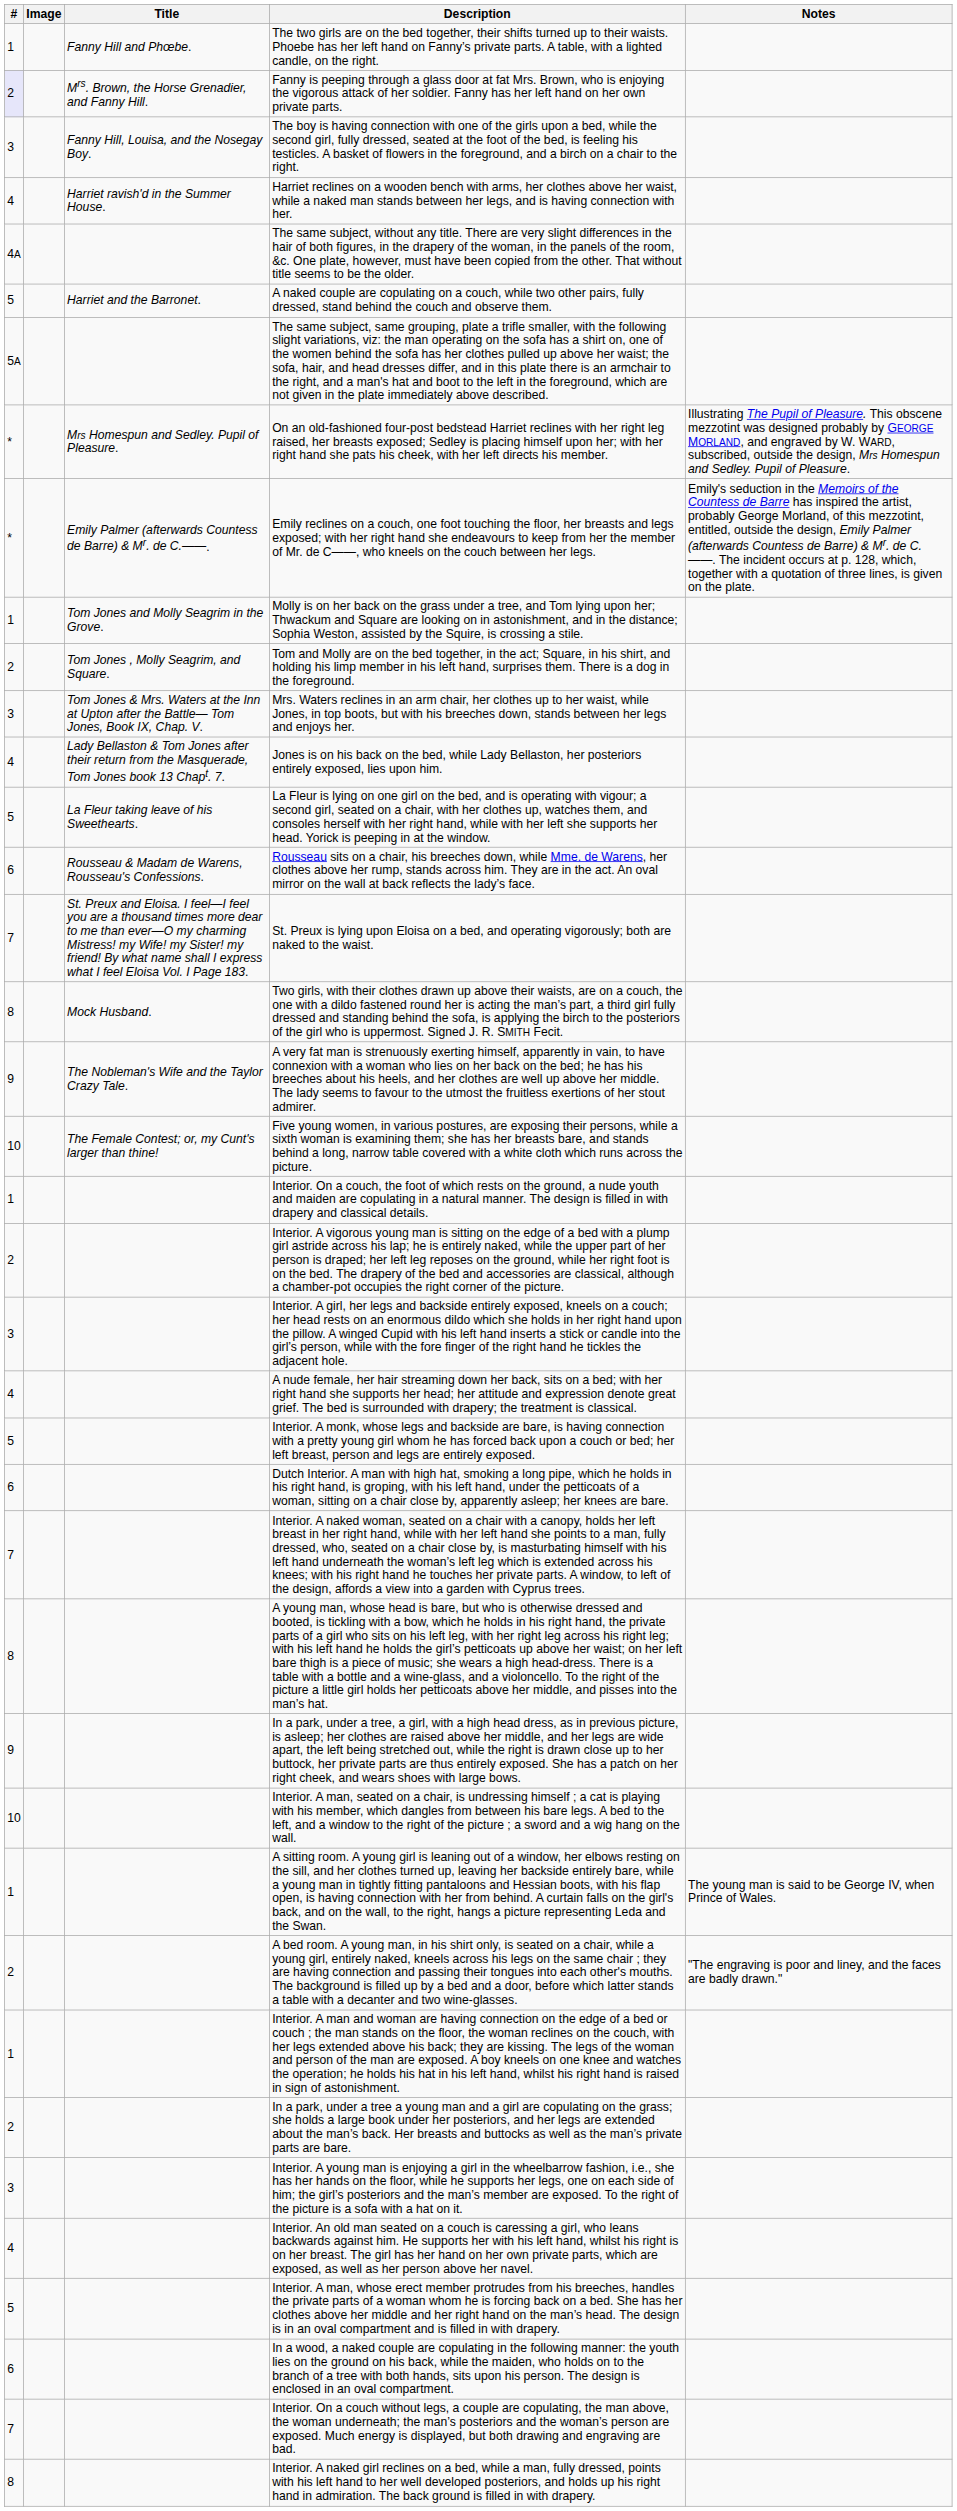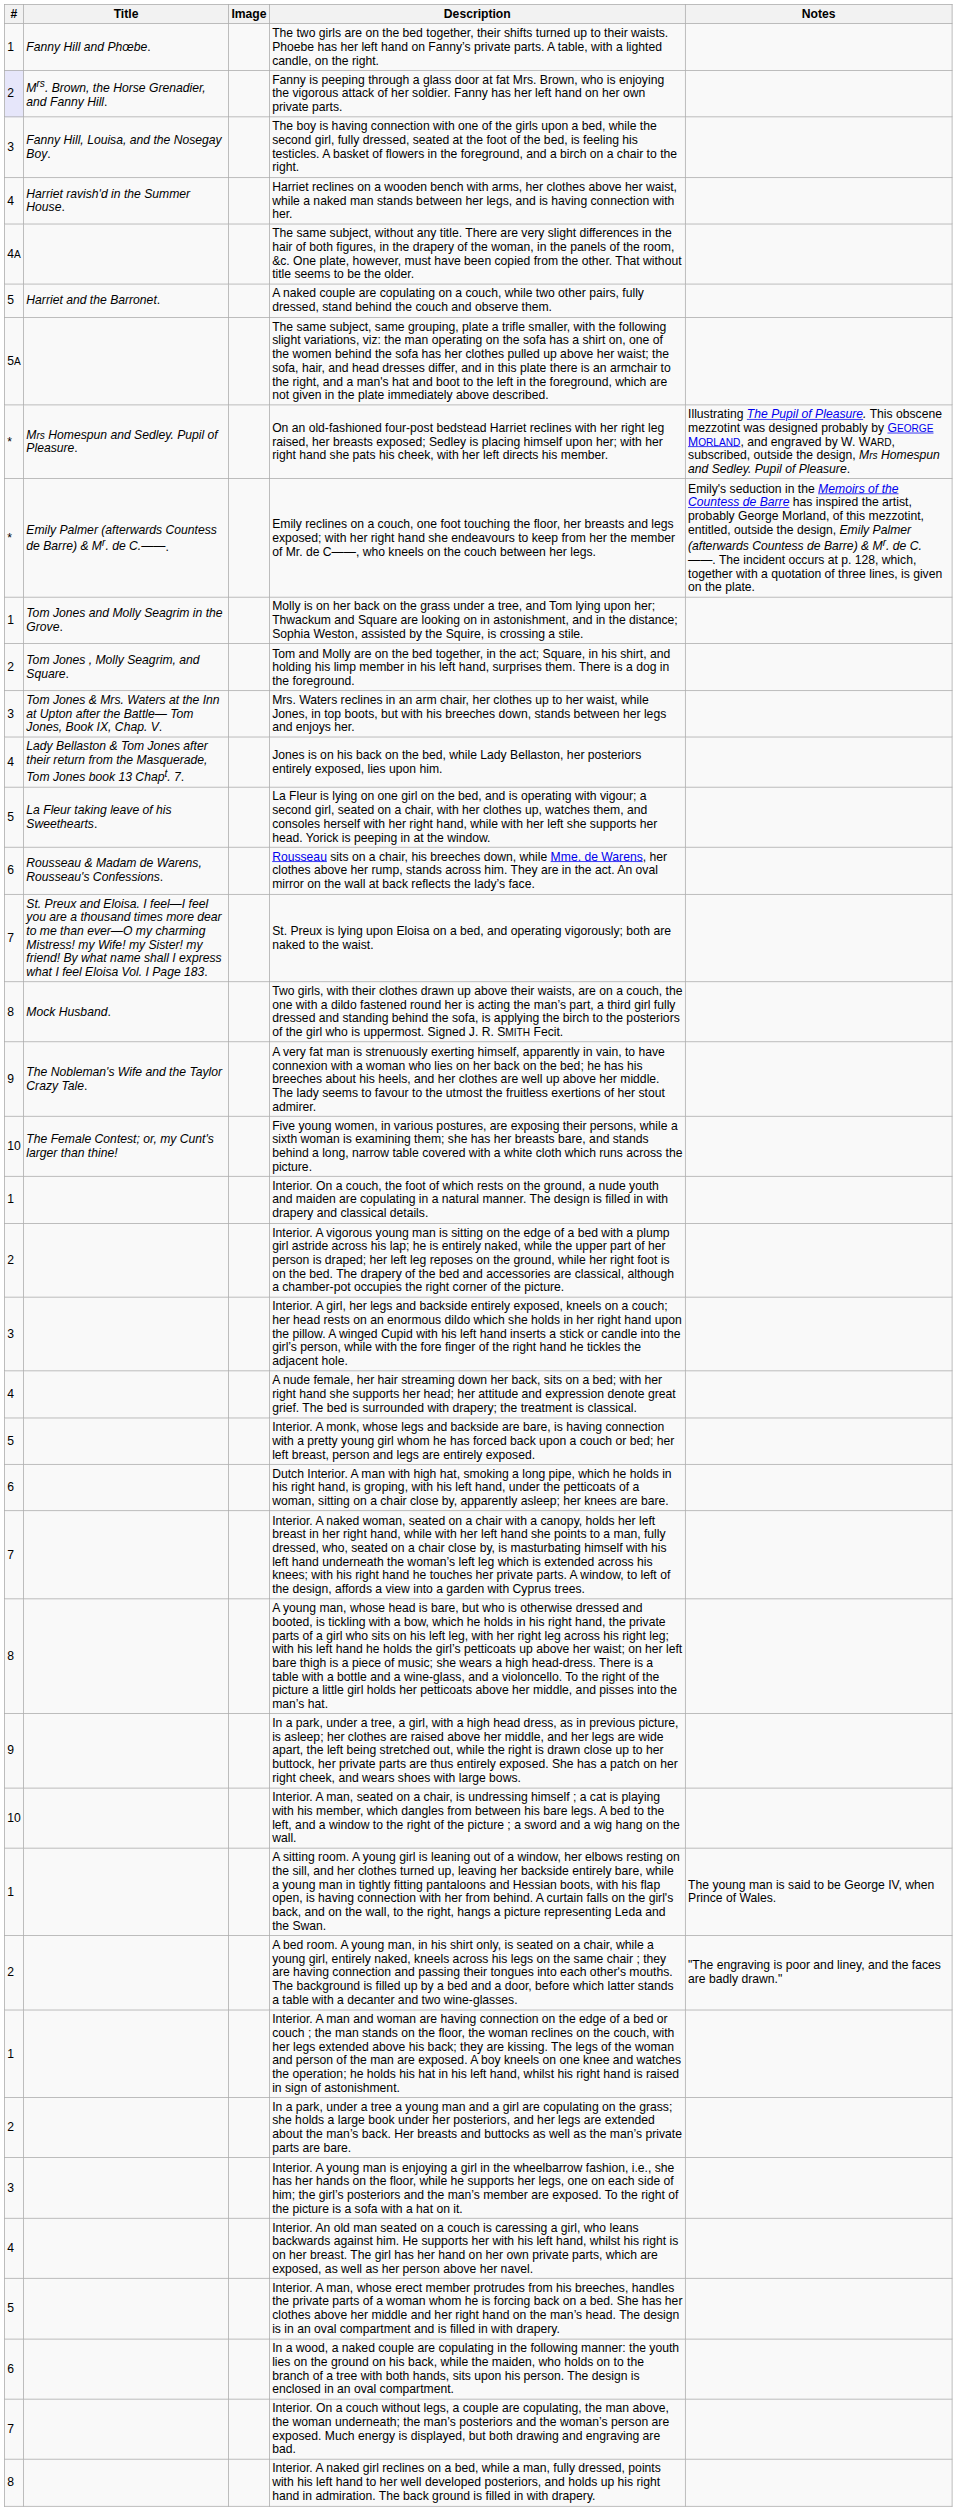columns swapped: (44, 14) <-> (167, 14)
